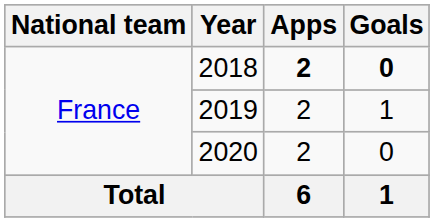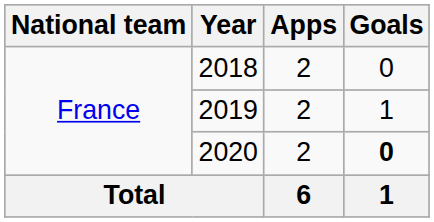(304, 68) bold -> (304, 68) normal
(387, 68) bold -> (387, 68) normal
(387, 152) normal -> (387, 152) bold
